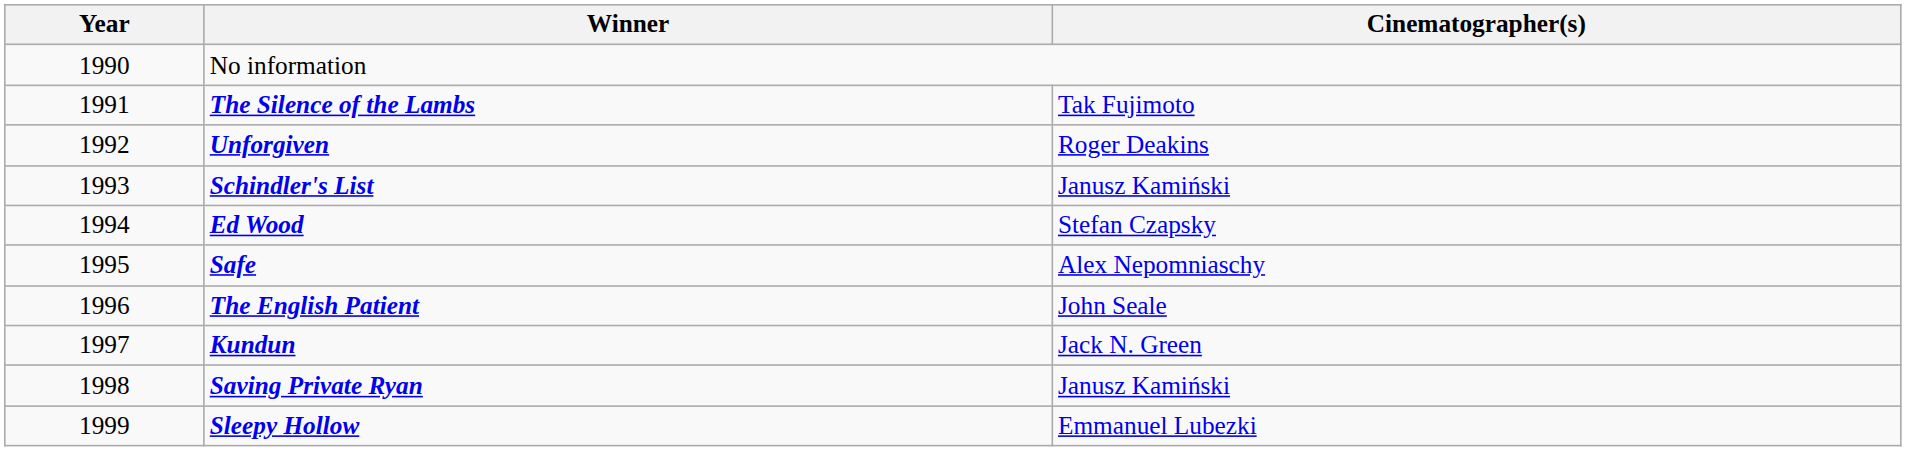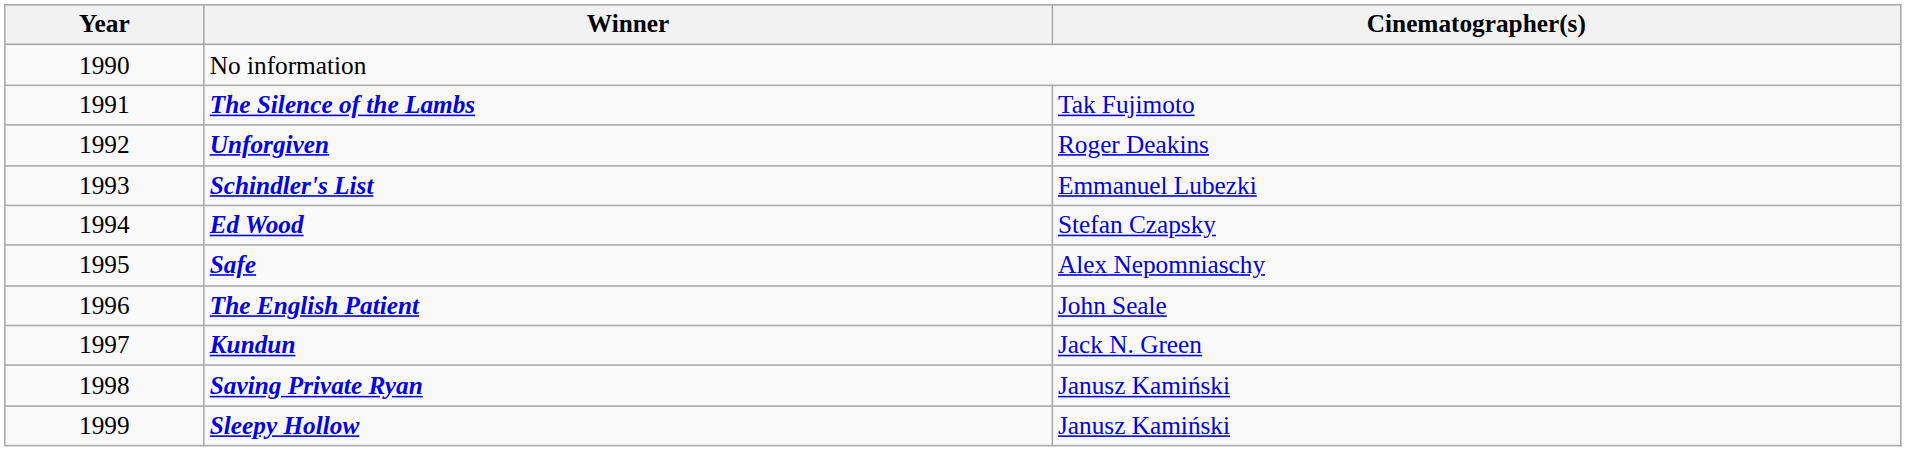(1144, 184) Janusz Kamiński -> (1157, 184) Emmanuel Lubezki
(1157, 425) Emmanuel Lubezki -> (1144, 425) Janusz Kamiński
